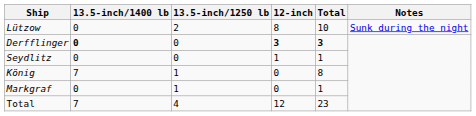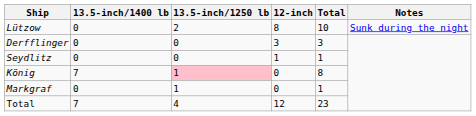(76, 42) bold -> (76, 42) normal
(276, 42) bold -> (276, 42) normal
(320, 42) bold -> (320, 42) normal
(176, 73) no background -> (176, 73) pink background
